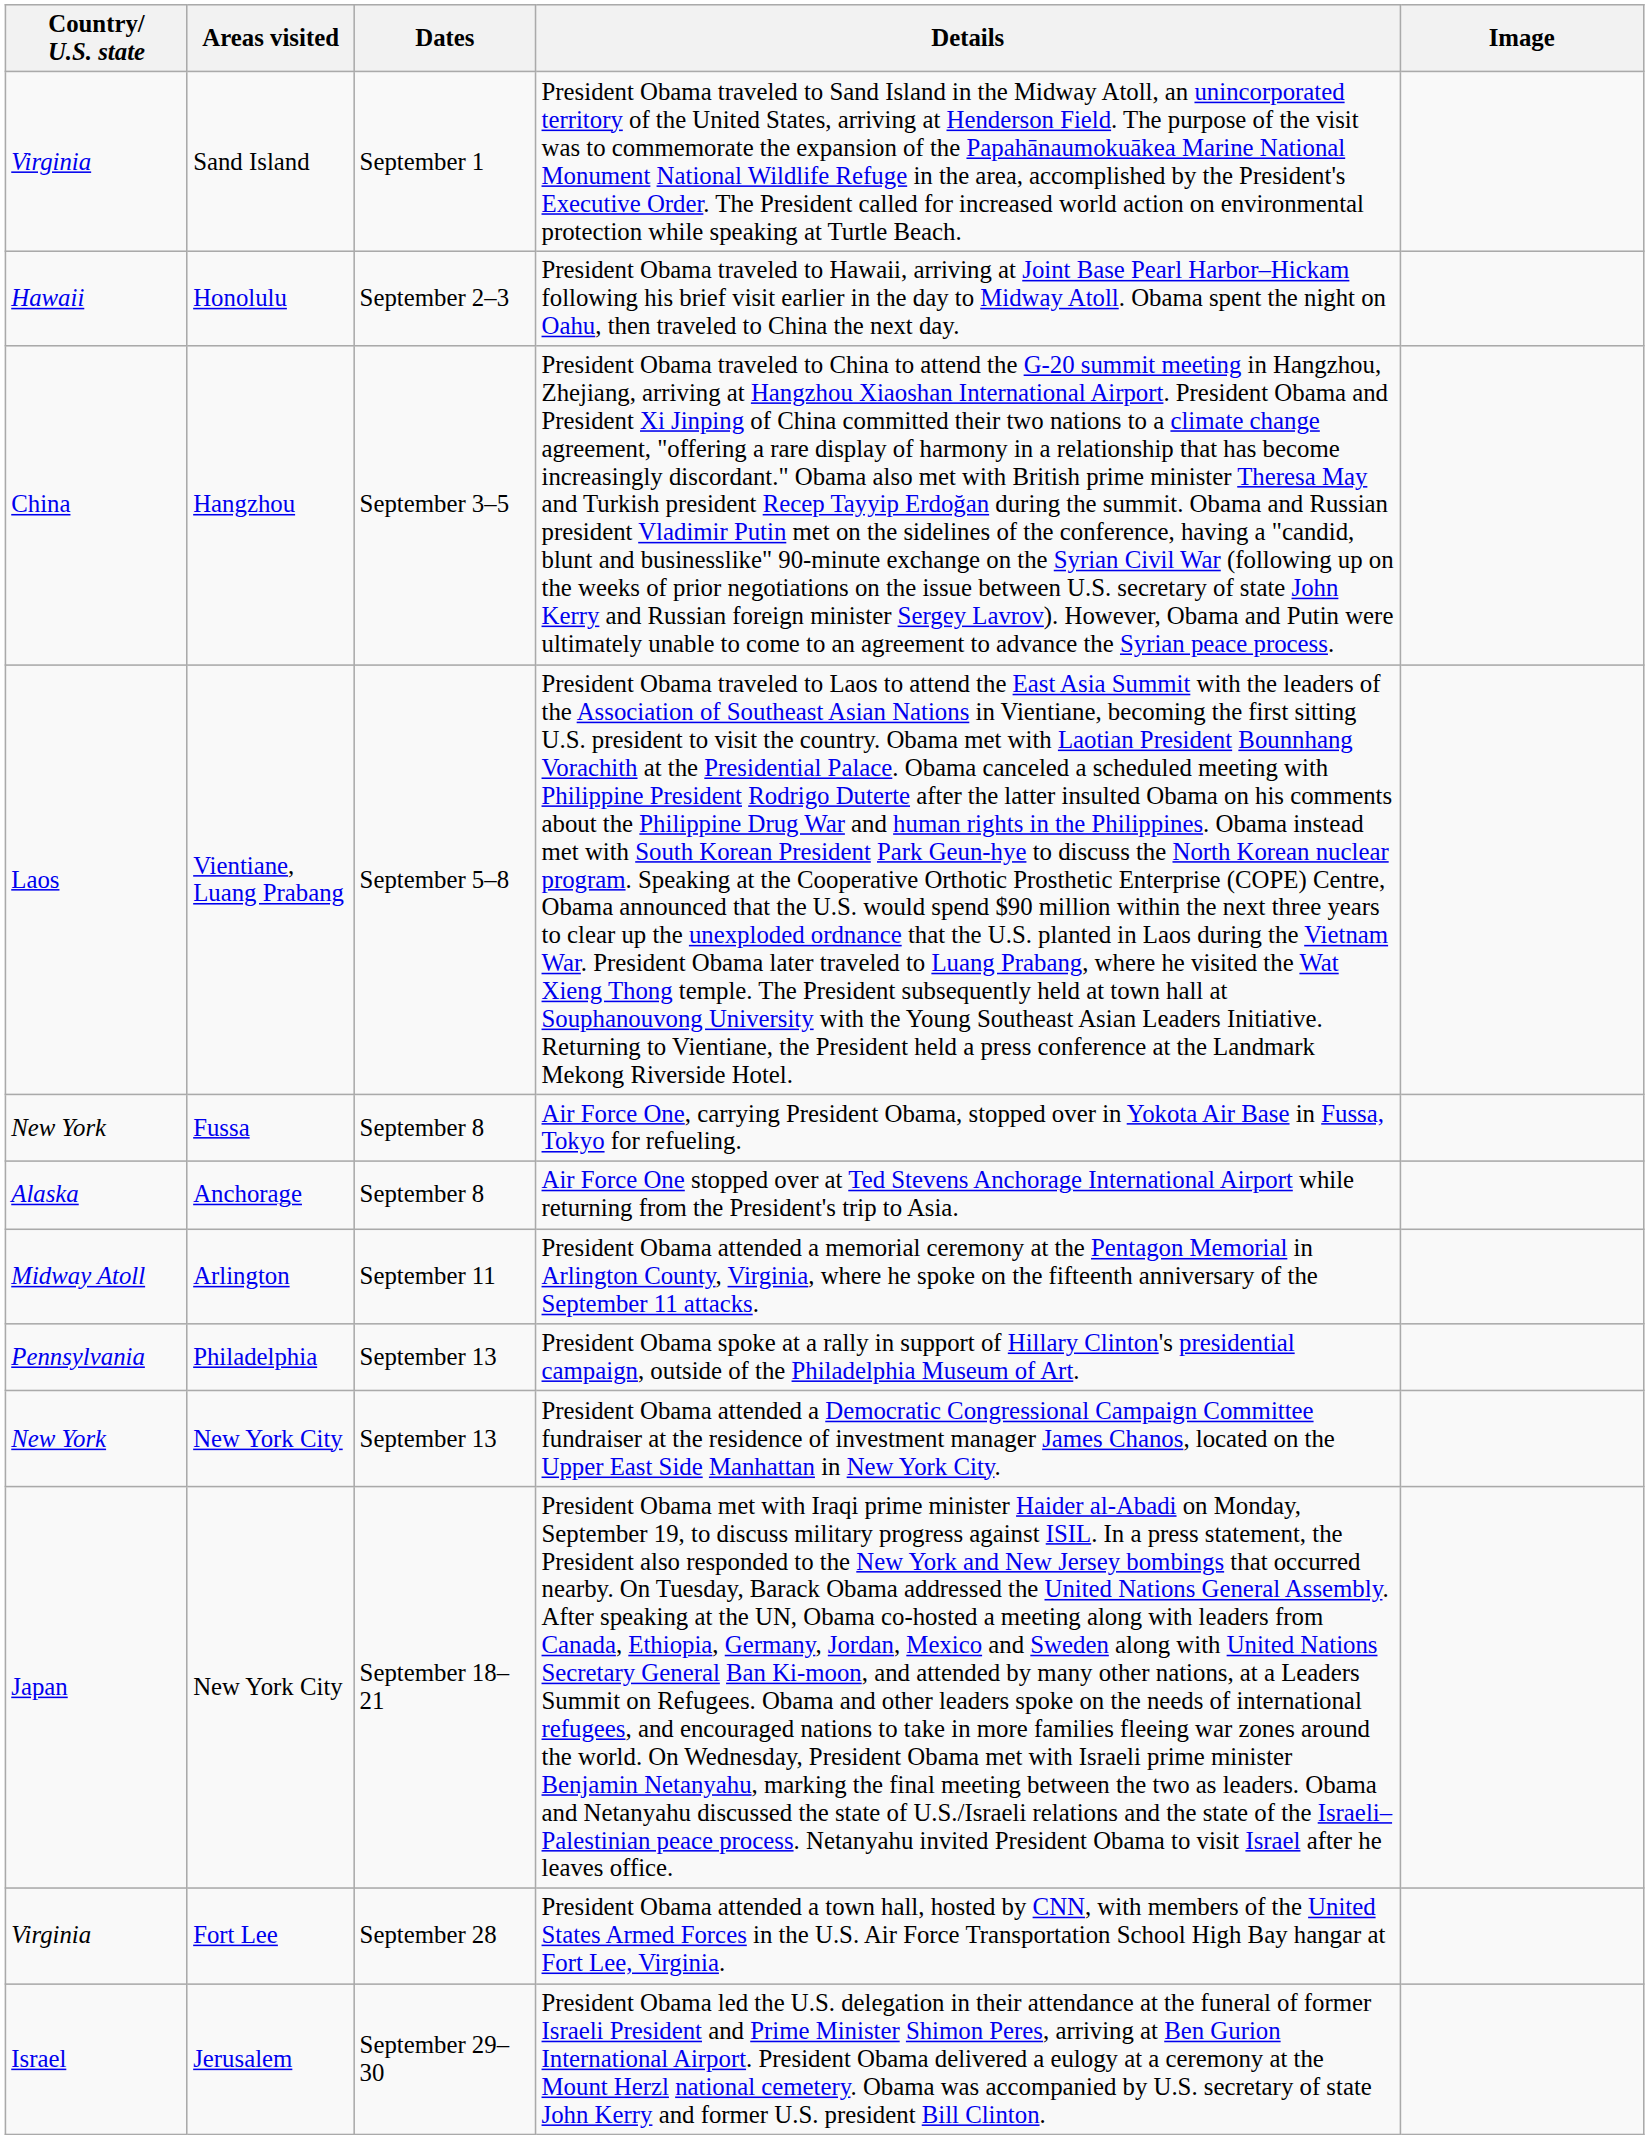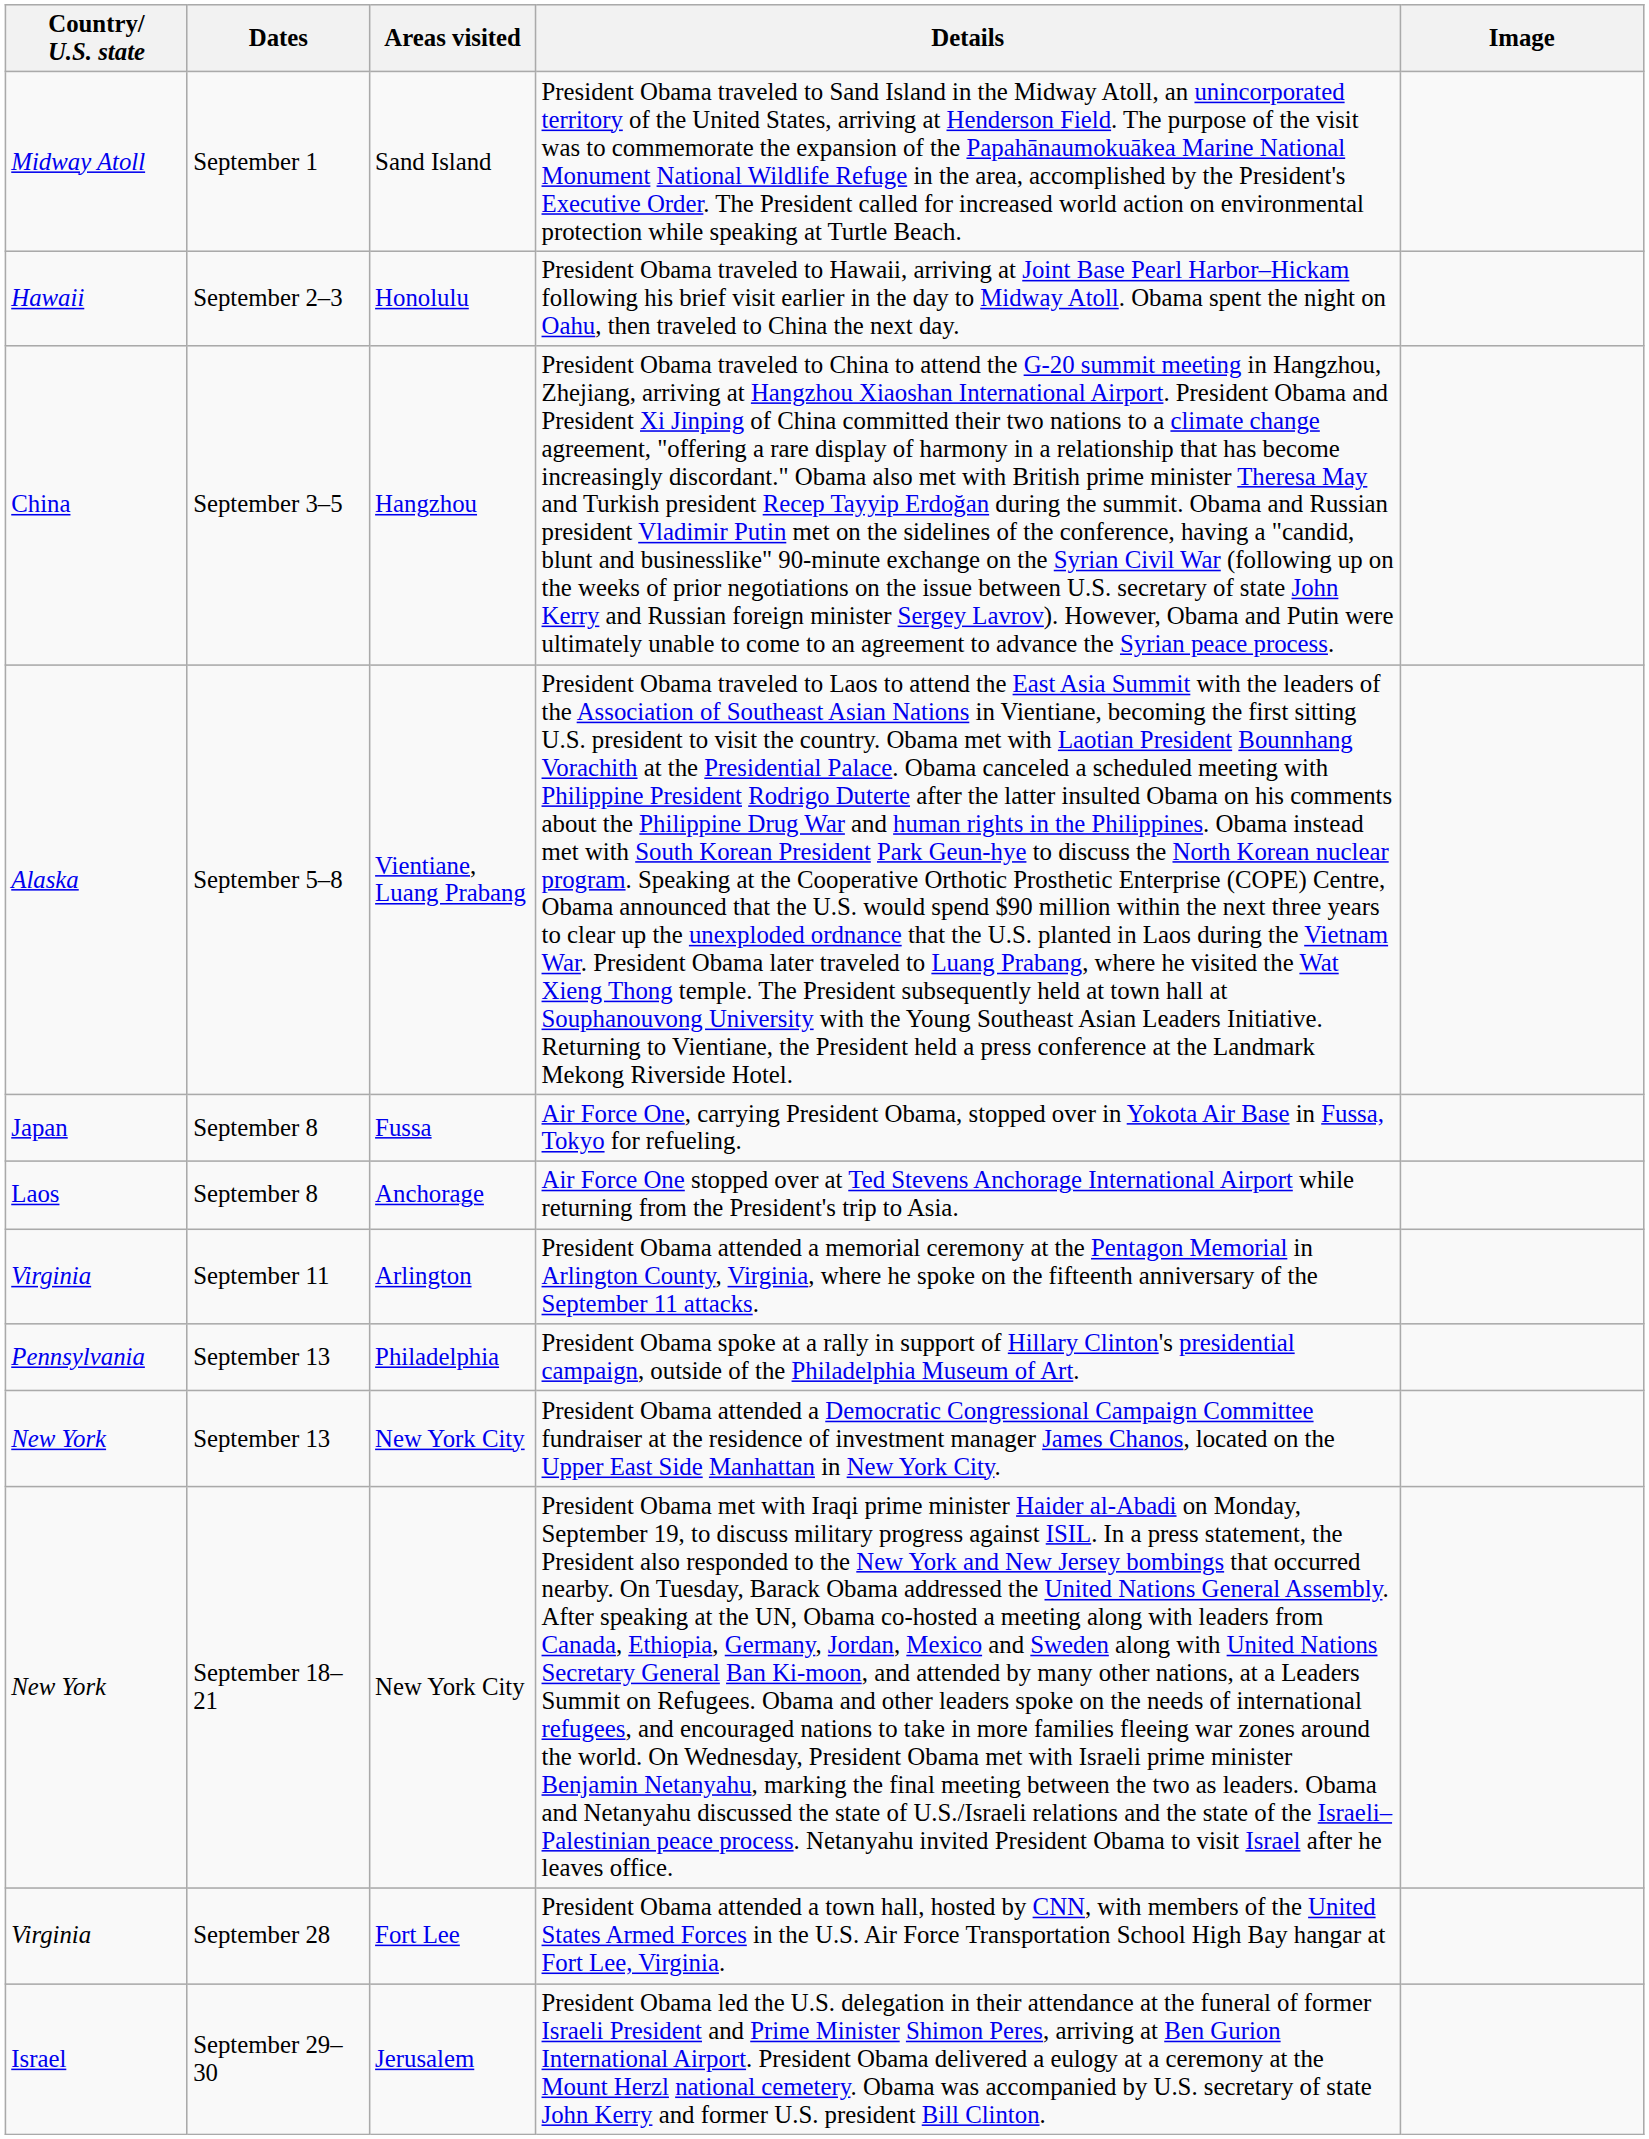columns swapped: (271, 38) <-> (445, 38)
(51, 161) Virginia -> (78, 161) Midway Atoll
(35, 878) Laos -> (45, 878) Alaska
(59, 1127) New York -> (39, 1127) Japan
(45, 1194) Alaska -> (35, 1194) Laos
(78, 1275) Midway Atoll -> (51, 1275) Virginia
(39, 1686) Japan -> (59, 1686) New York
